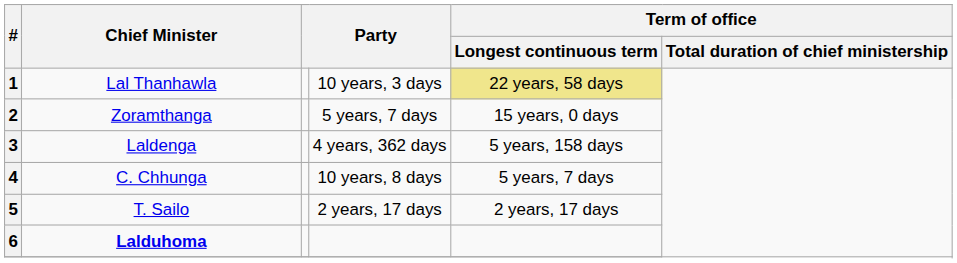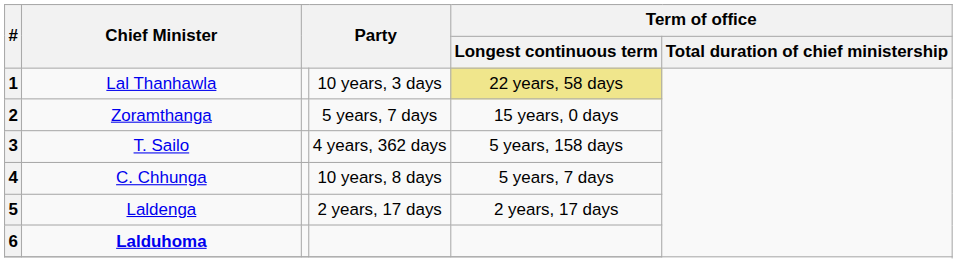(161, 146) Laldenga -> (161, 146) T. Sailo
(161, 209) T. Sailo -> (161, 209) Laldenga
